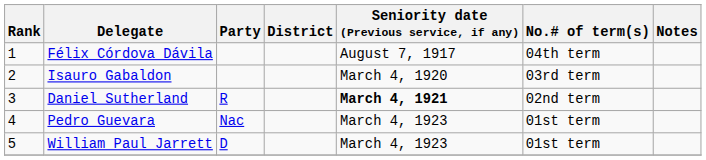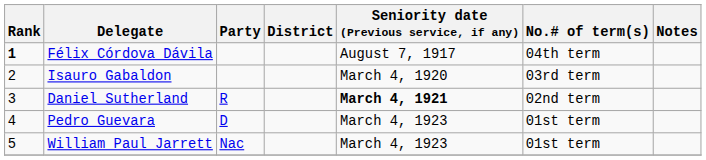(12, 54) normal -> (12, 54) bold
(232, 121) Nac -> (224, 121) D
(224, 144) D -> (232, 144) Nac
